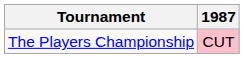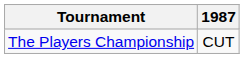(219, 42) pink background -> (219, 42) no background
